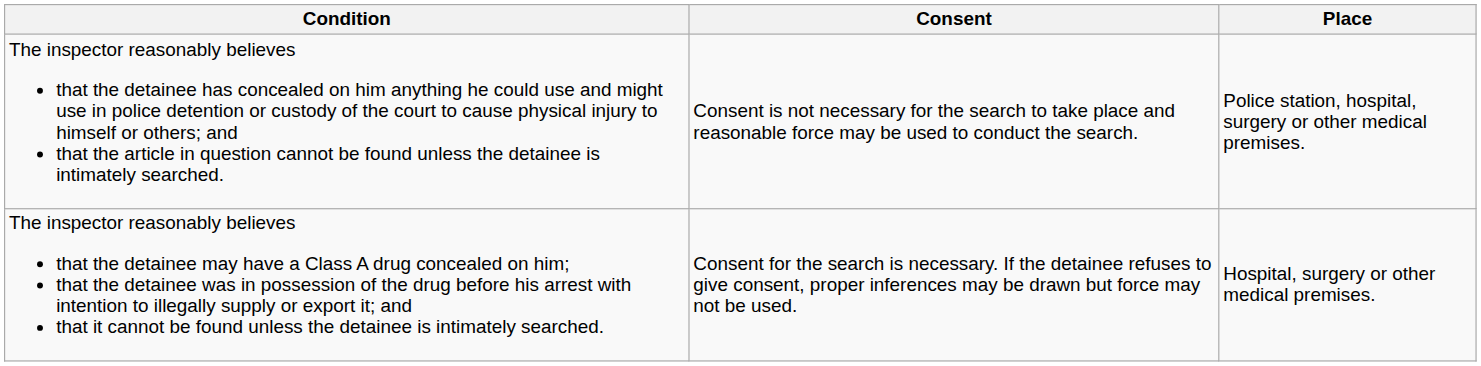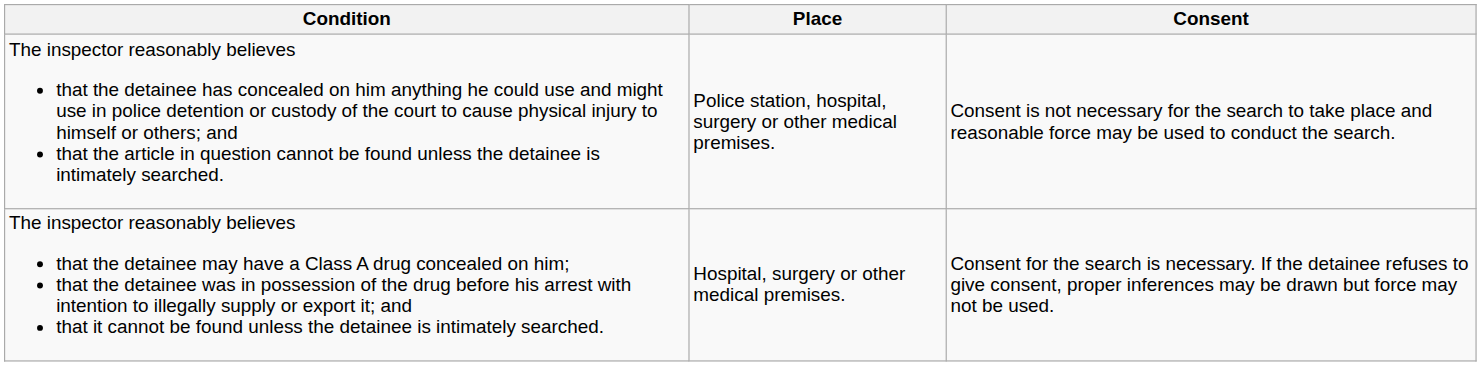columns swapped: (954, 19) <-> (1347, 19)
